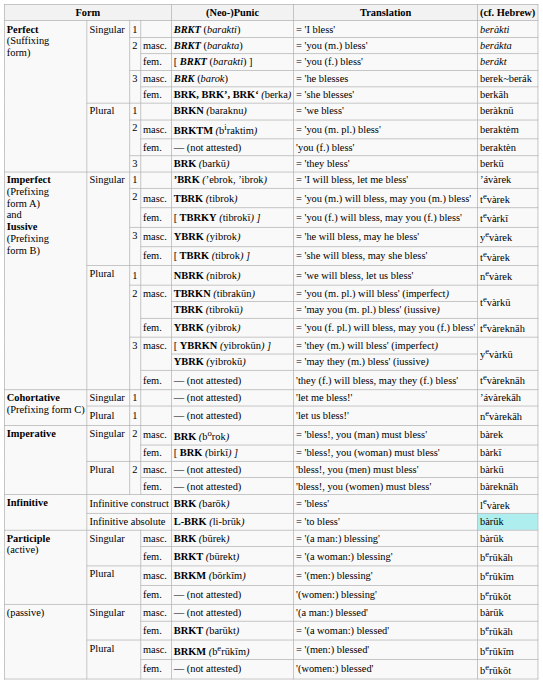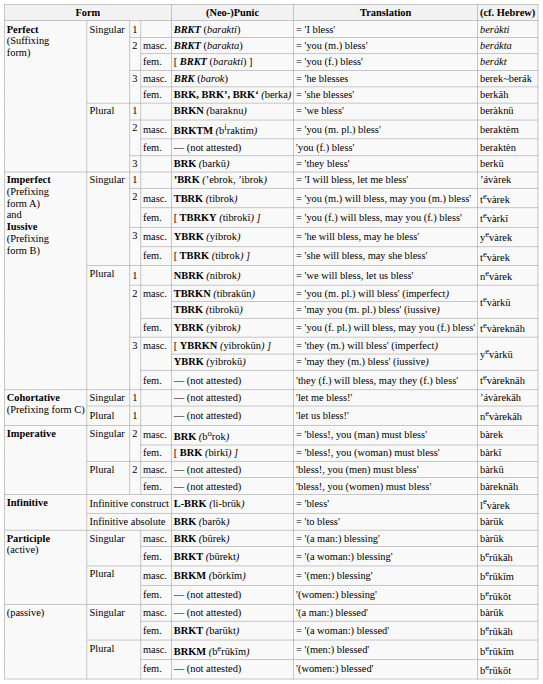(202, 504) BRK (barōk) -> (209, 504) L-BRK (li-brūk)
(209, 522) L-BRK (li-brūk) -> (202, 522) BRK (barōk)
(492, 522) paleturquoise background -> (492, 522) no background
